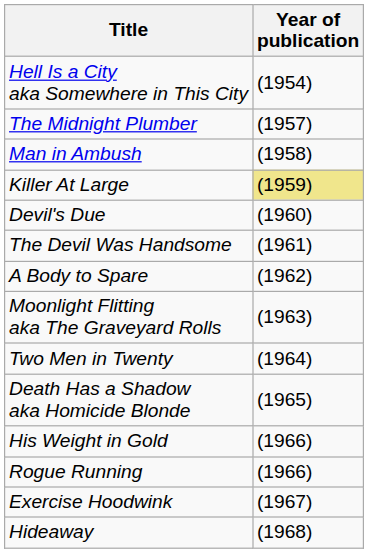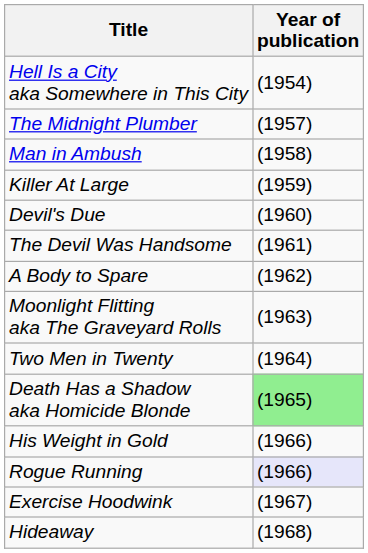(285, 184) khaki background -> (285, 184) no background
(285, 399) no background -> (285, 399) lightgreen background
(285, 471) no background -> (285, 471) lavender background
